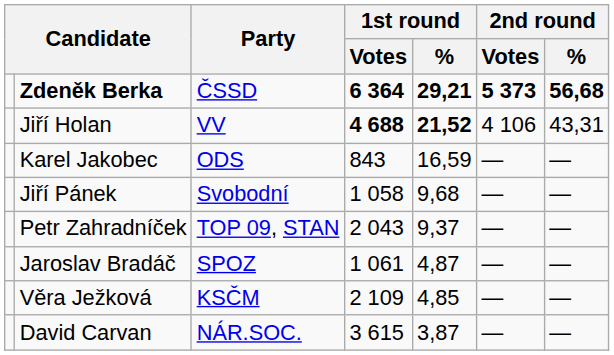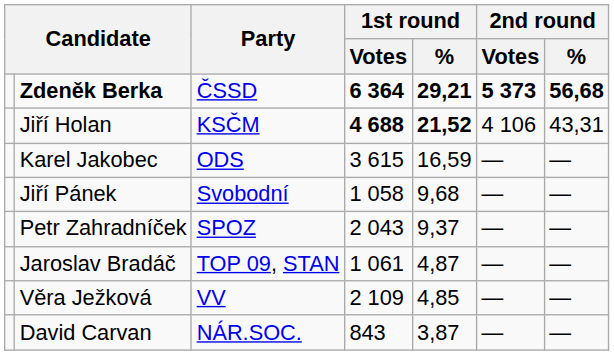(211, 125) VV -> (228, 125) KSČM
(368, 159) 843 -> (377, 159) 3 615
(268, 228) TOP 09, STAN -> (226, 228) SPOZ
(226, 263) SPOZ -> (268, 263) TOP 09, STAN
(228, 297) KSČM -> (211, 297) VV
(377, 332) 3 615 -> (368, 332) 843
